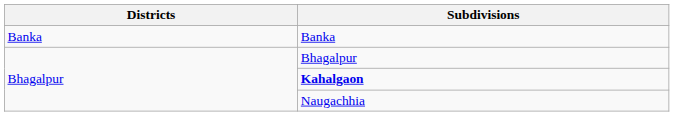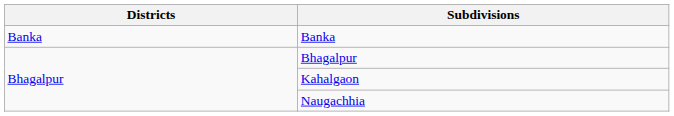(332, 79) bold -> (330, 79) normal
